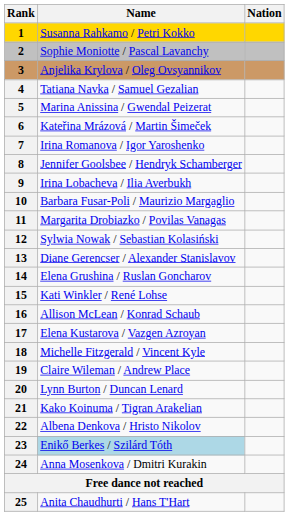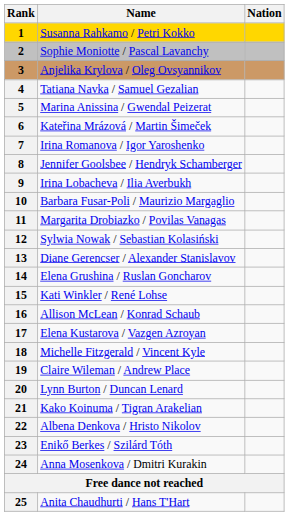(106, 445) lightblue background -> (106, 445) no background
